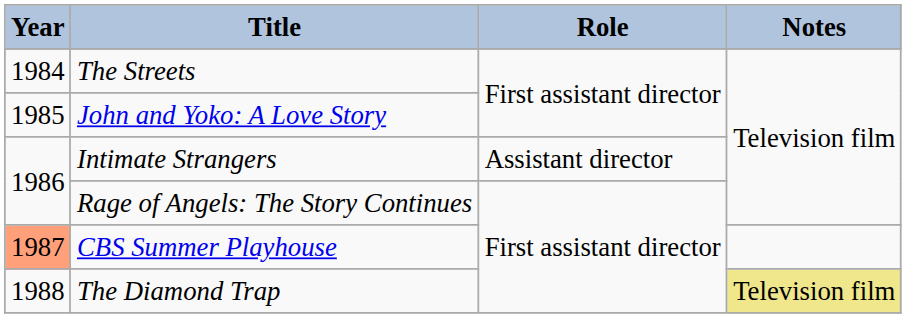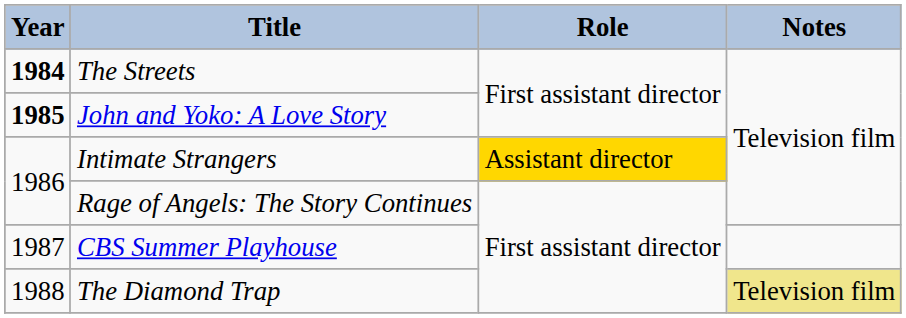(38, 70) normal -> (38, 70) bold
(38, 114) normal -> (38, 114) bold
(579, 159) no background -> (579, 159) gold background
(38, 247) lightsalmon background -> (38, 247) no background
